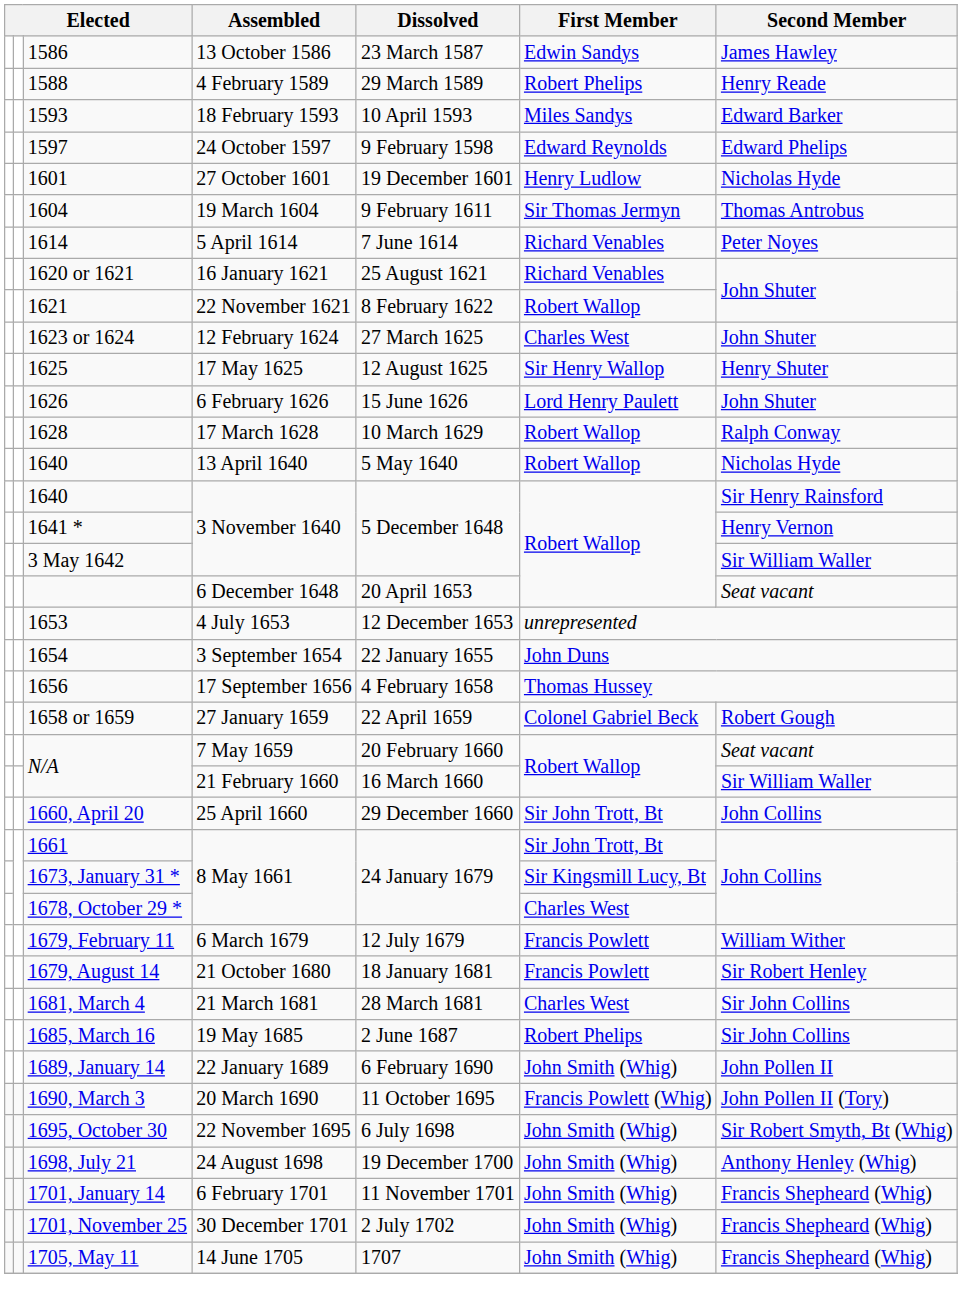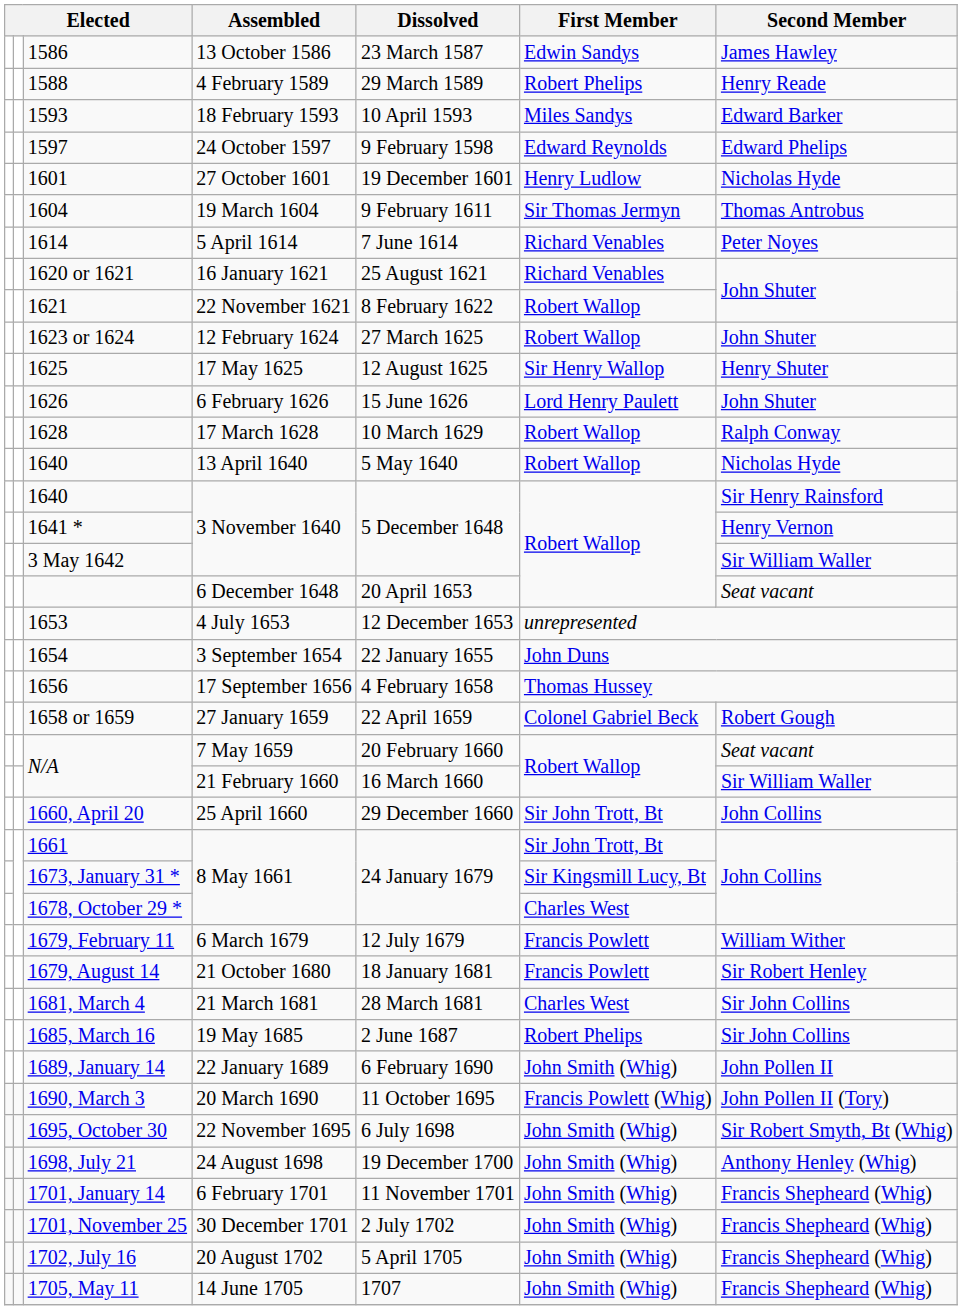(577, 337) Charles West -> (582, 337) Robert Wallop
+ row: (82, 1257)
